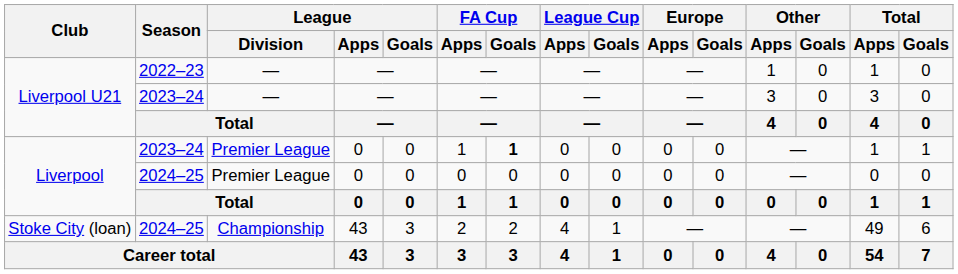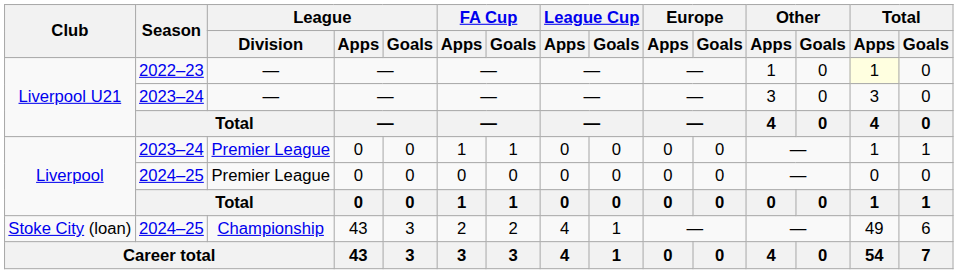(874, 70) no background -> (874, 70) lightyellow background
(513, 149) bold -> (513, 149) normal
